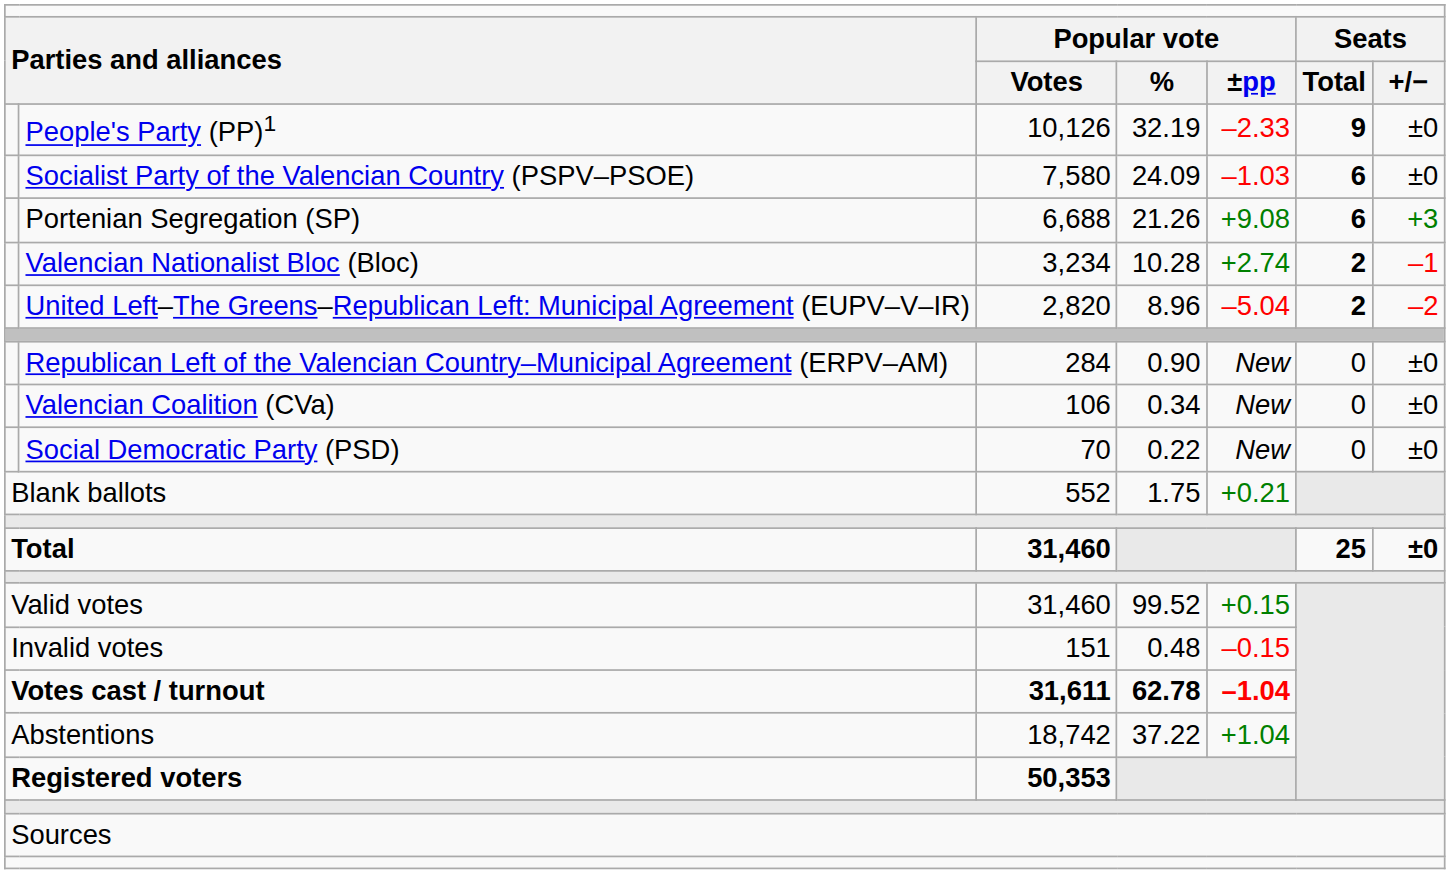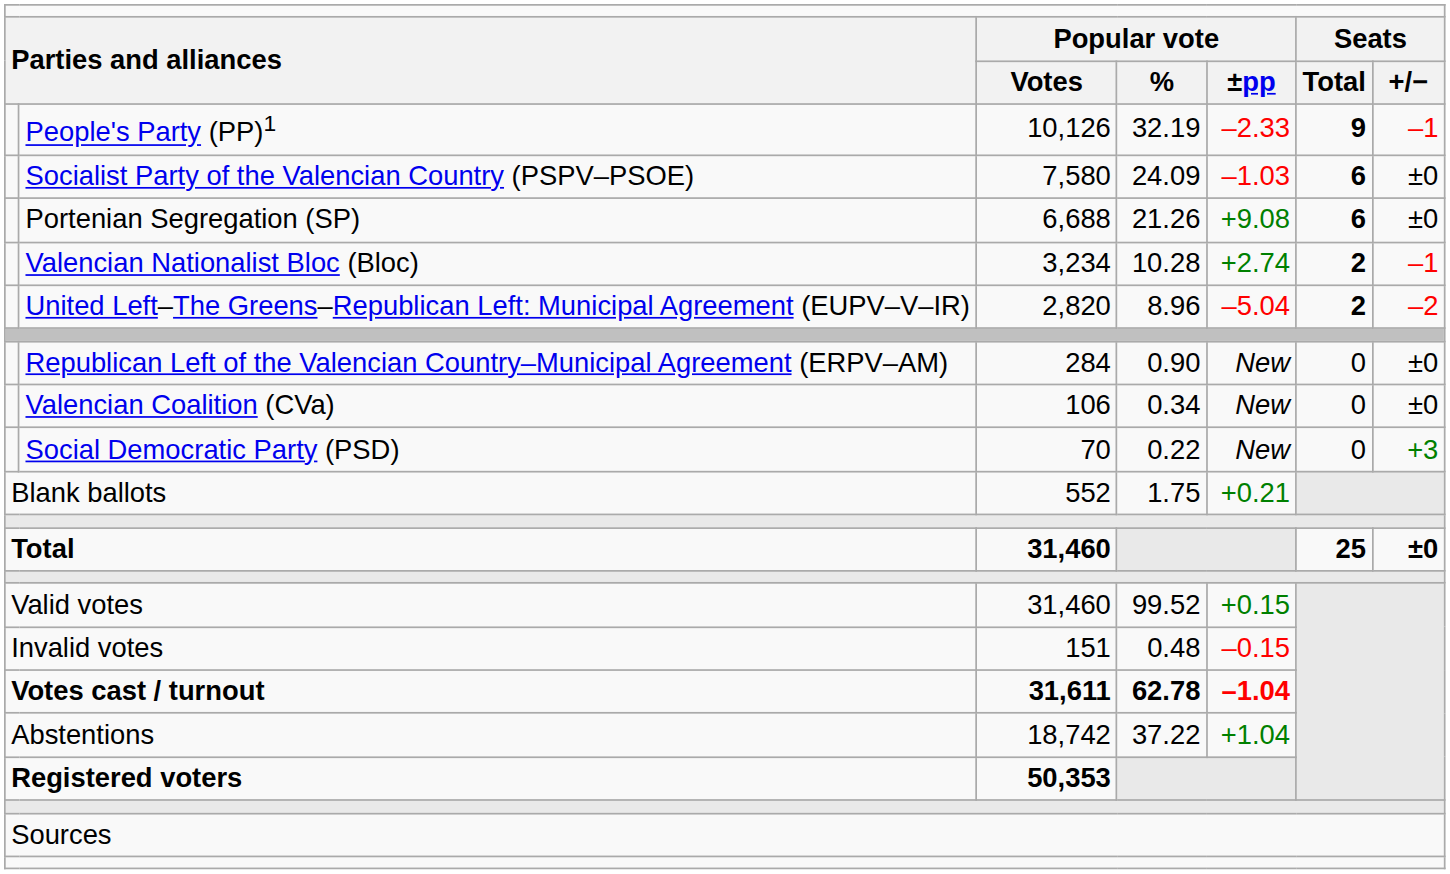(1423, 129) ±0 -> (1423, 129) –1
(1423, 219) +3 -> (1423, 219) ±0
(1423, 449) ±0 -> (1423, 449) +3
